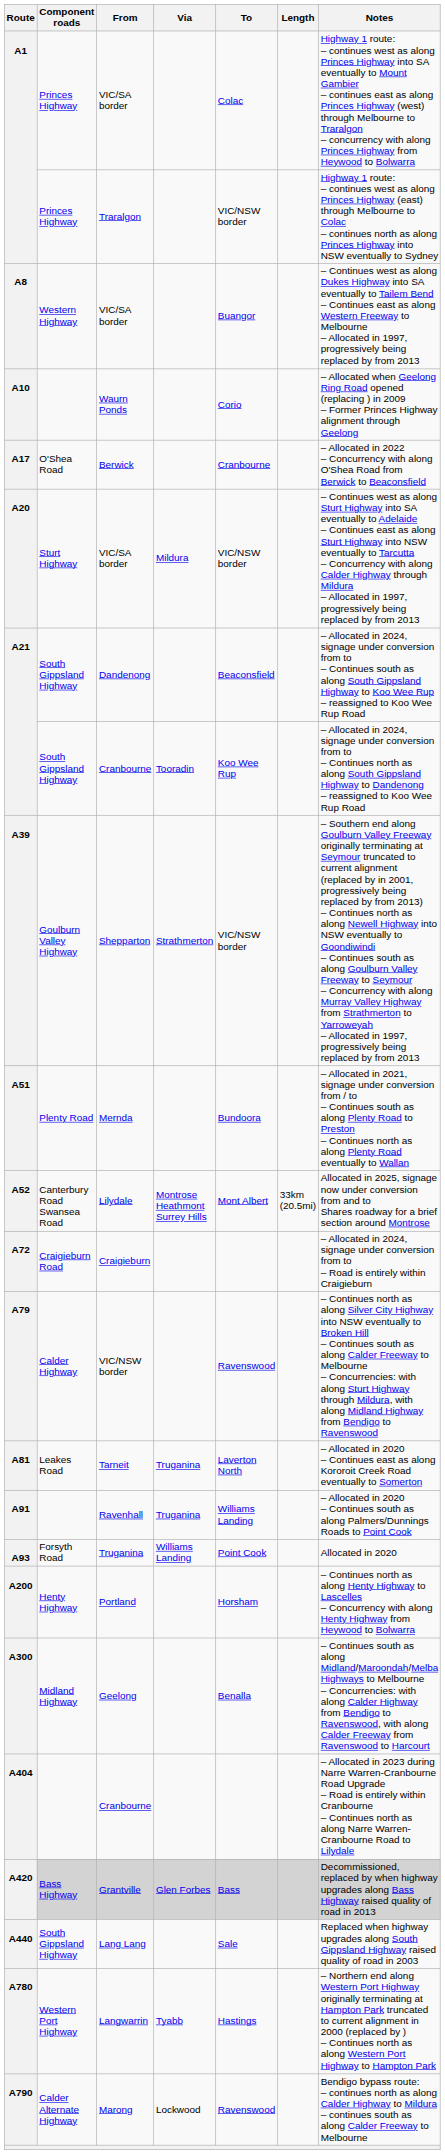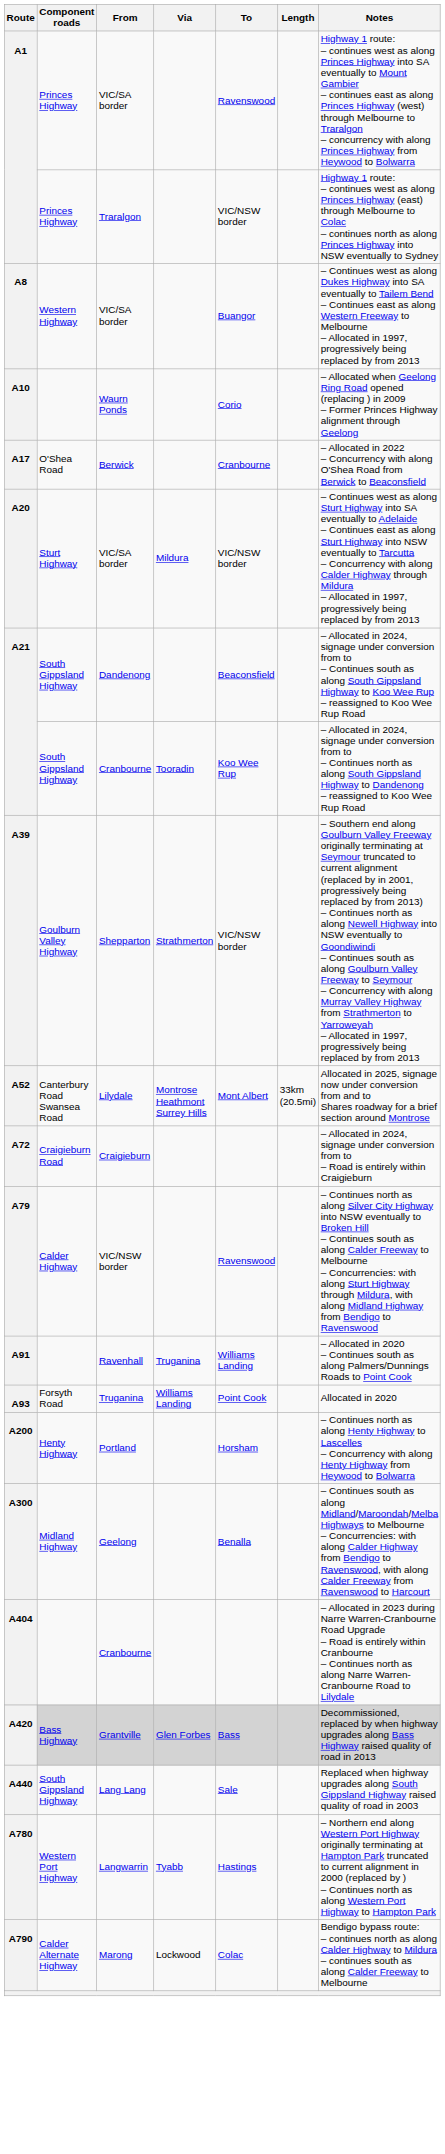(231, 100) Colac -> (246, 100) Ravenswood
- row: (21, 1084)
- row: (21, 1460)
(246, 2109) Ravenswood -> (231, 1955) Colac
